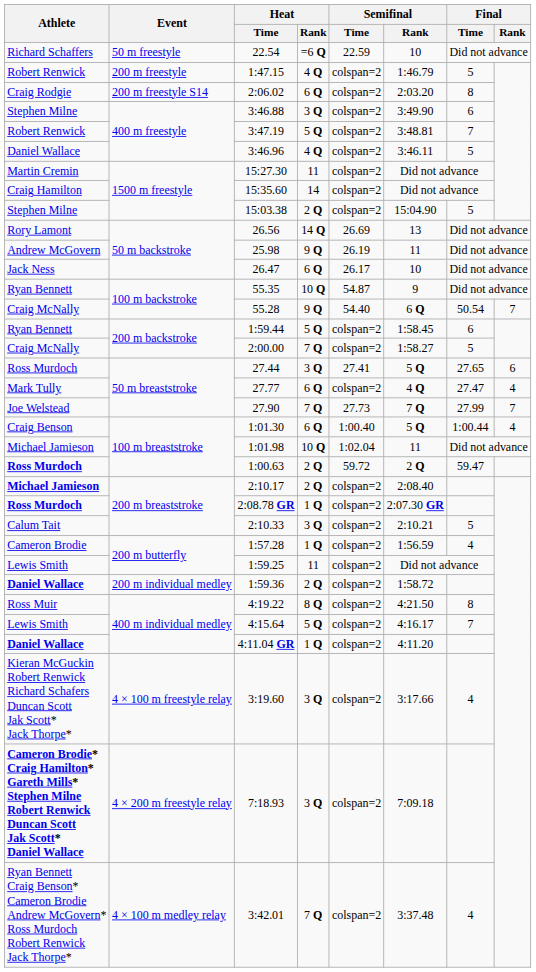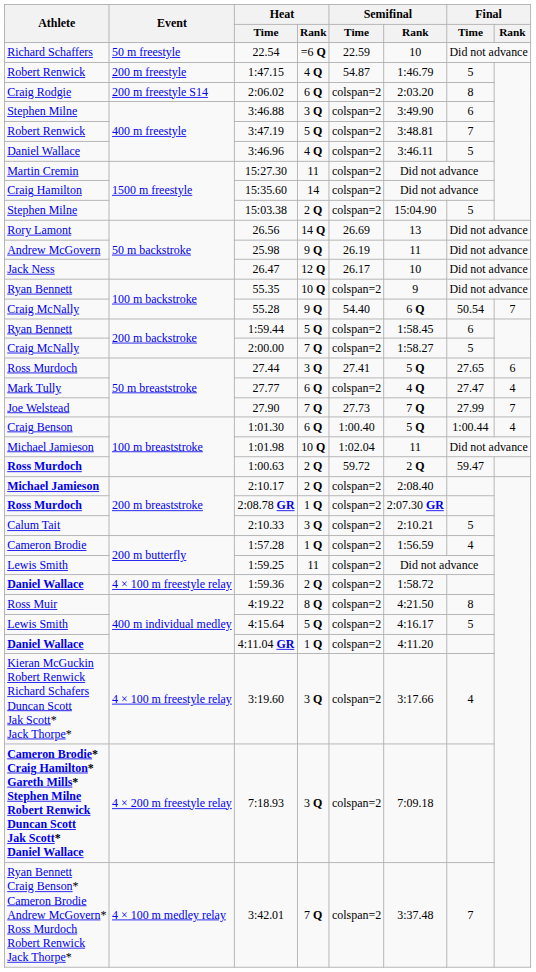(357, 72) colspan=2 -> (357, 72) 54.87
(313, 269) 6 Q -> (313, 269) 12 Q
(357, 289) 54.87 -> (357, 289) colspan=2
(172, 585) 200 m individual medley -> (172, 585) 4 × 100 m freestyle relay
(470, 624) 7 -> (470, 624) 5
(470, 915) 4 -> (470, 915) 7
